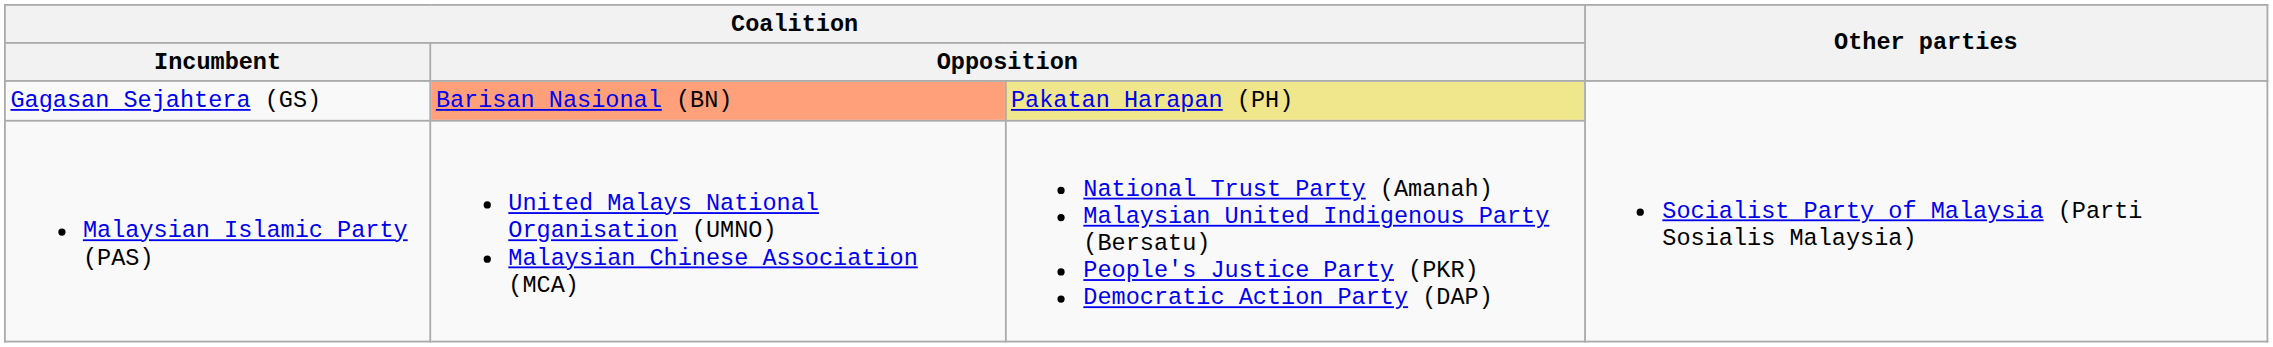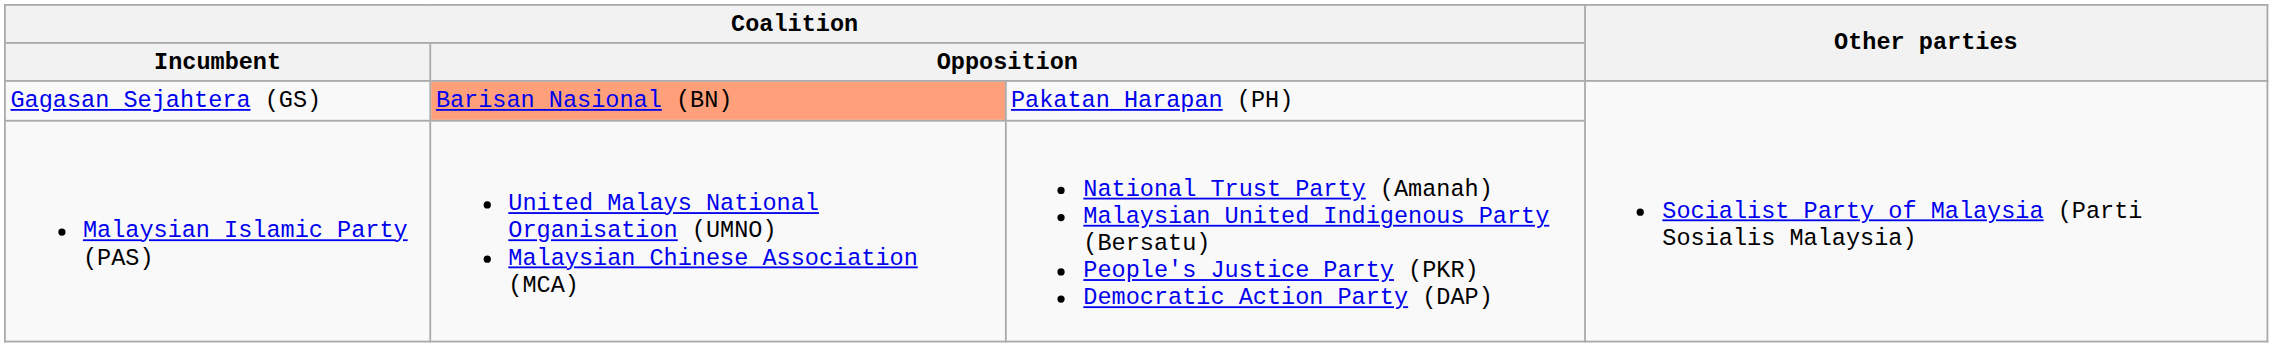(1152, 101) khaki background -> (1152, 101) no background
